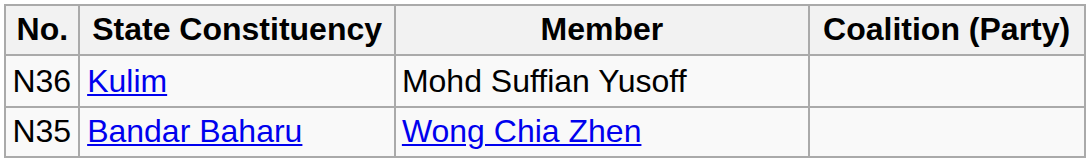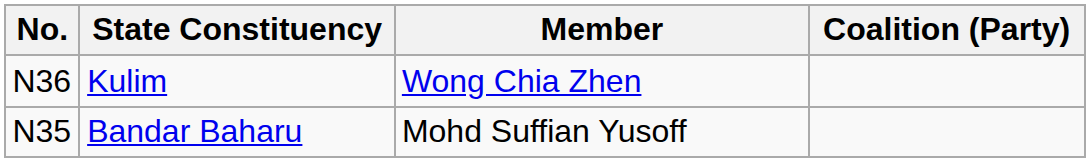(544, 80) Mohd Suffian Yusoff -> (522, 80) Wong Chia Zhen
(522, 131) Wong Chia Zhen -> (544, 131) Mohd Suffian Yusoff
